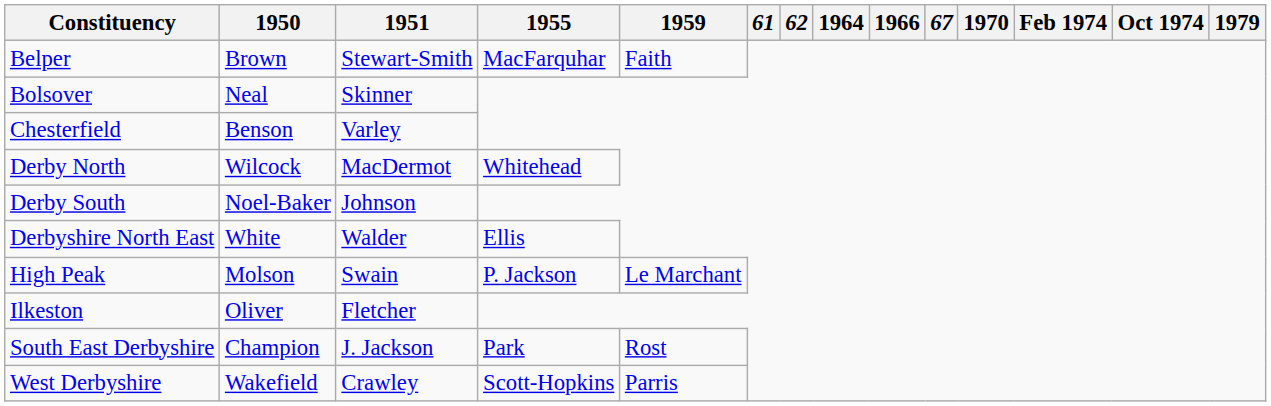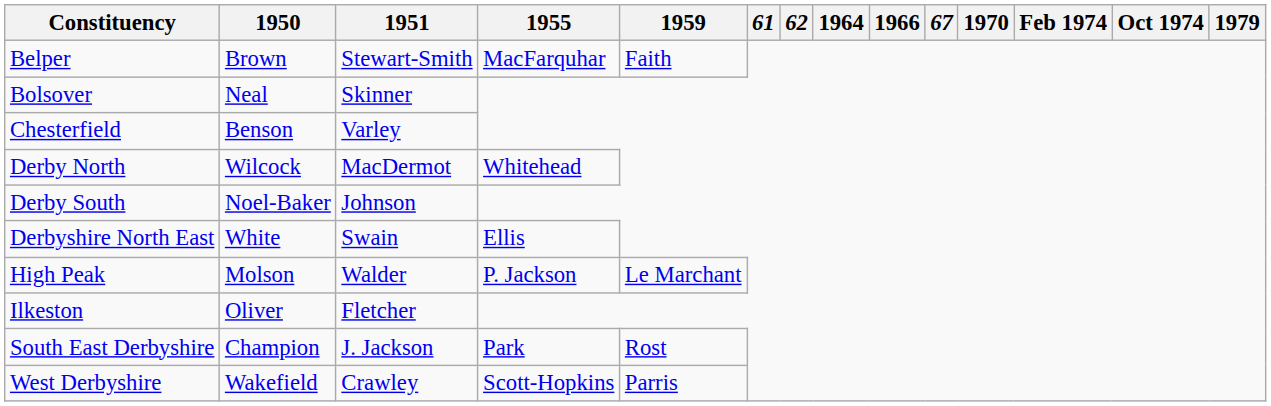(374, 238) Walder -> (370, 238) Swain
(370, 274) Swain -> (374, 274) Walder
